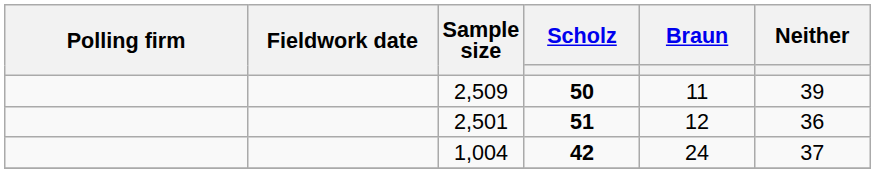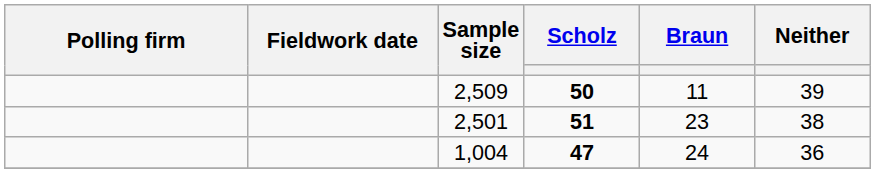(697, 122) 12 -> (697, 122) 23
(812, 122) 36 -> (812, 122) 38
(582, 153) 42 -> (582, 153) 47
(812, 153) 37 -> (812, 153) 36
